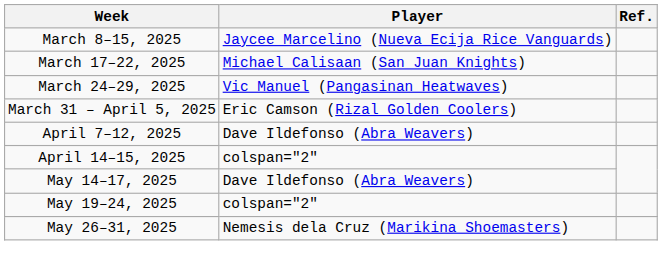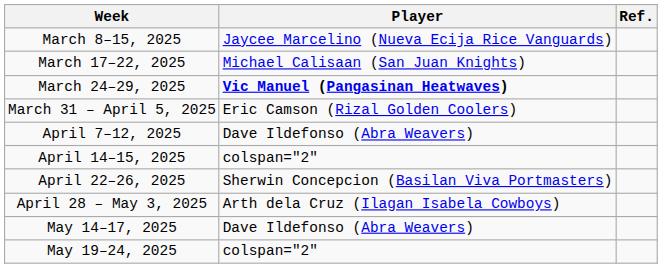(366, 87) normal -> (366, 87) bold
+ row: (112, 181)
+ row: (112, 204)
- row: (112, 228)
